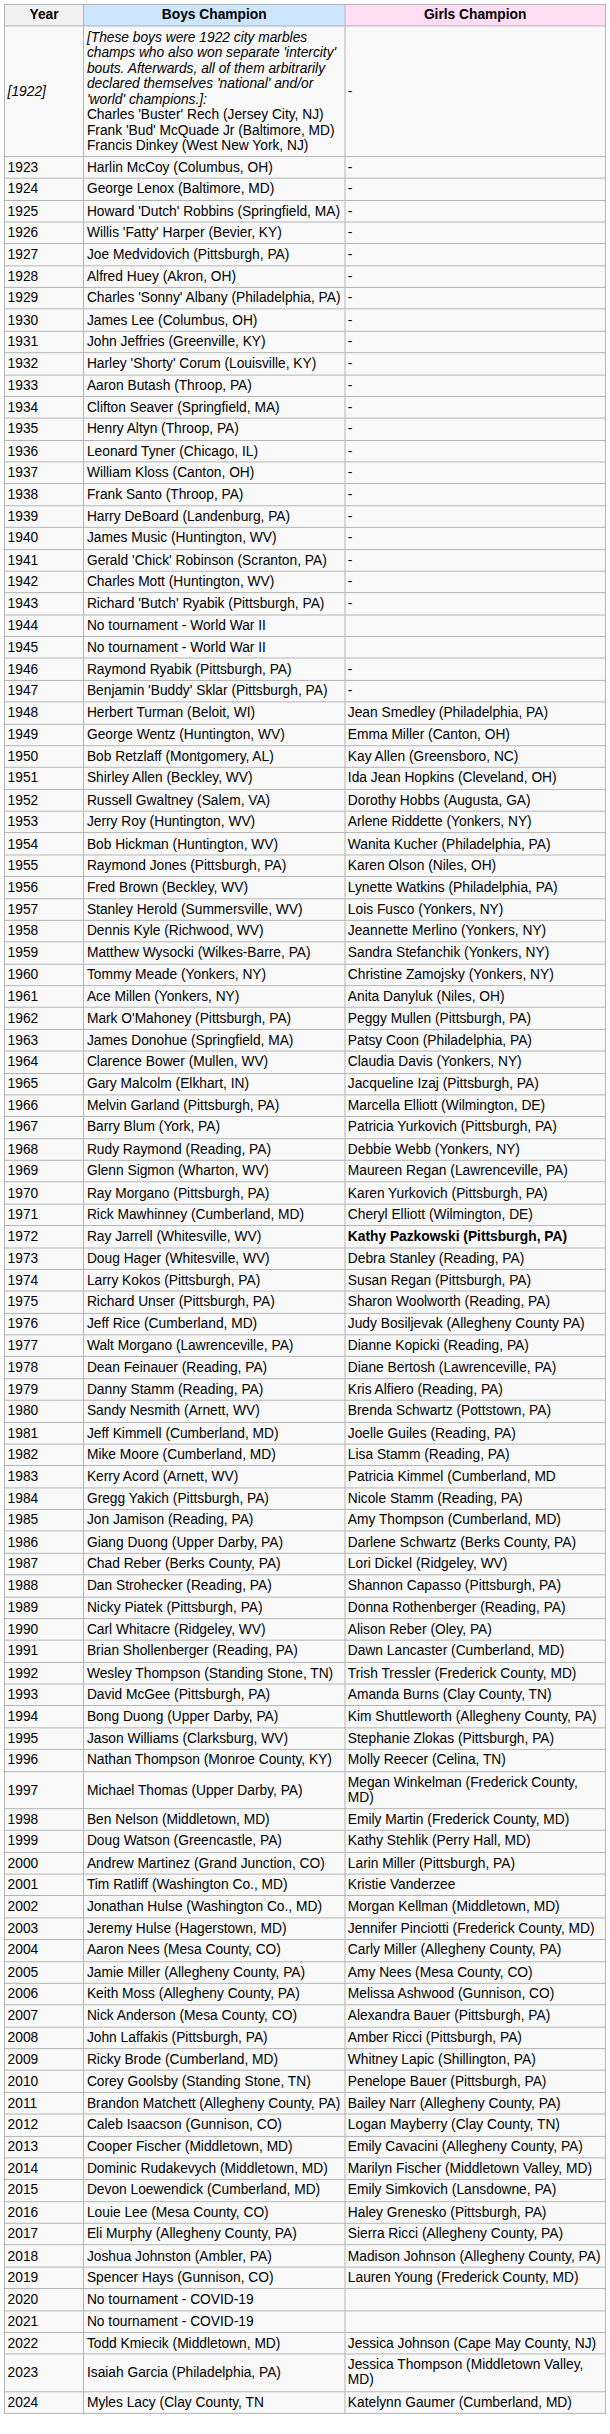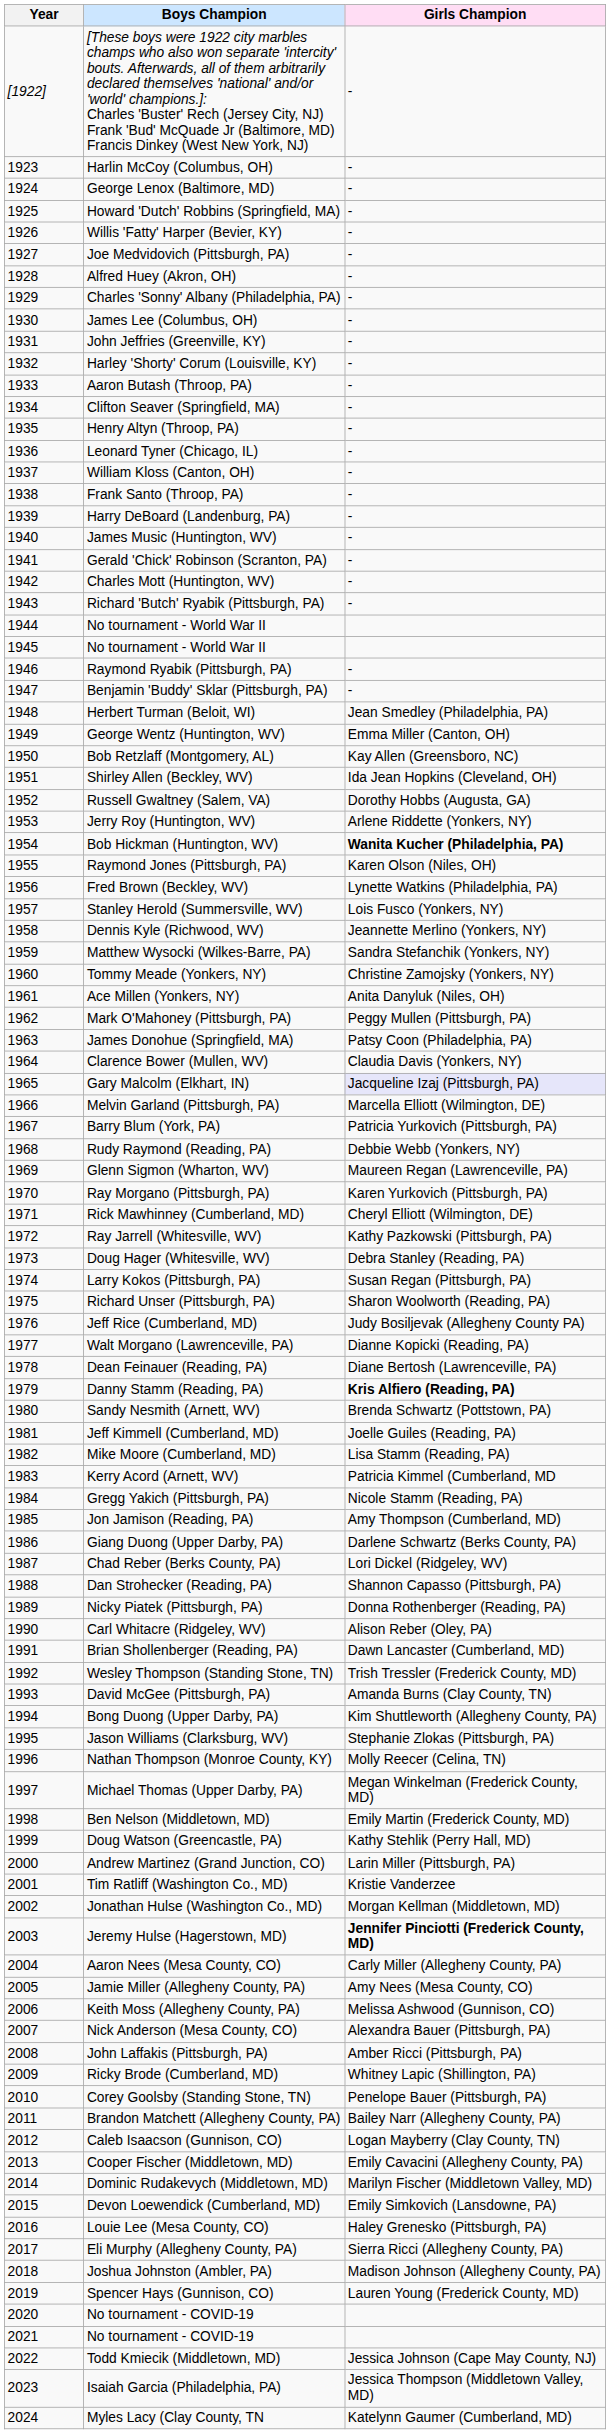(449, 843) normal -> (456, 843) bold
(443, 1083) no background -> (443, 1083) lavender background
(457, 1236) bold -> (450, 1236) normal
(425, 1389) normal -> (431, 1389) bold
(471, 1928) normal -> (466, 1936) bold
